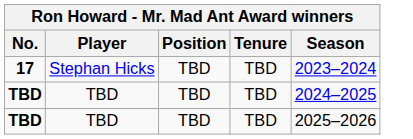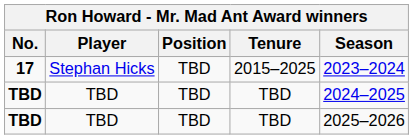(261, 69) TBD -> (275, 69) 2015–2025
